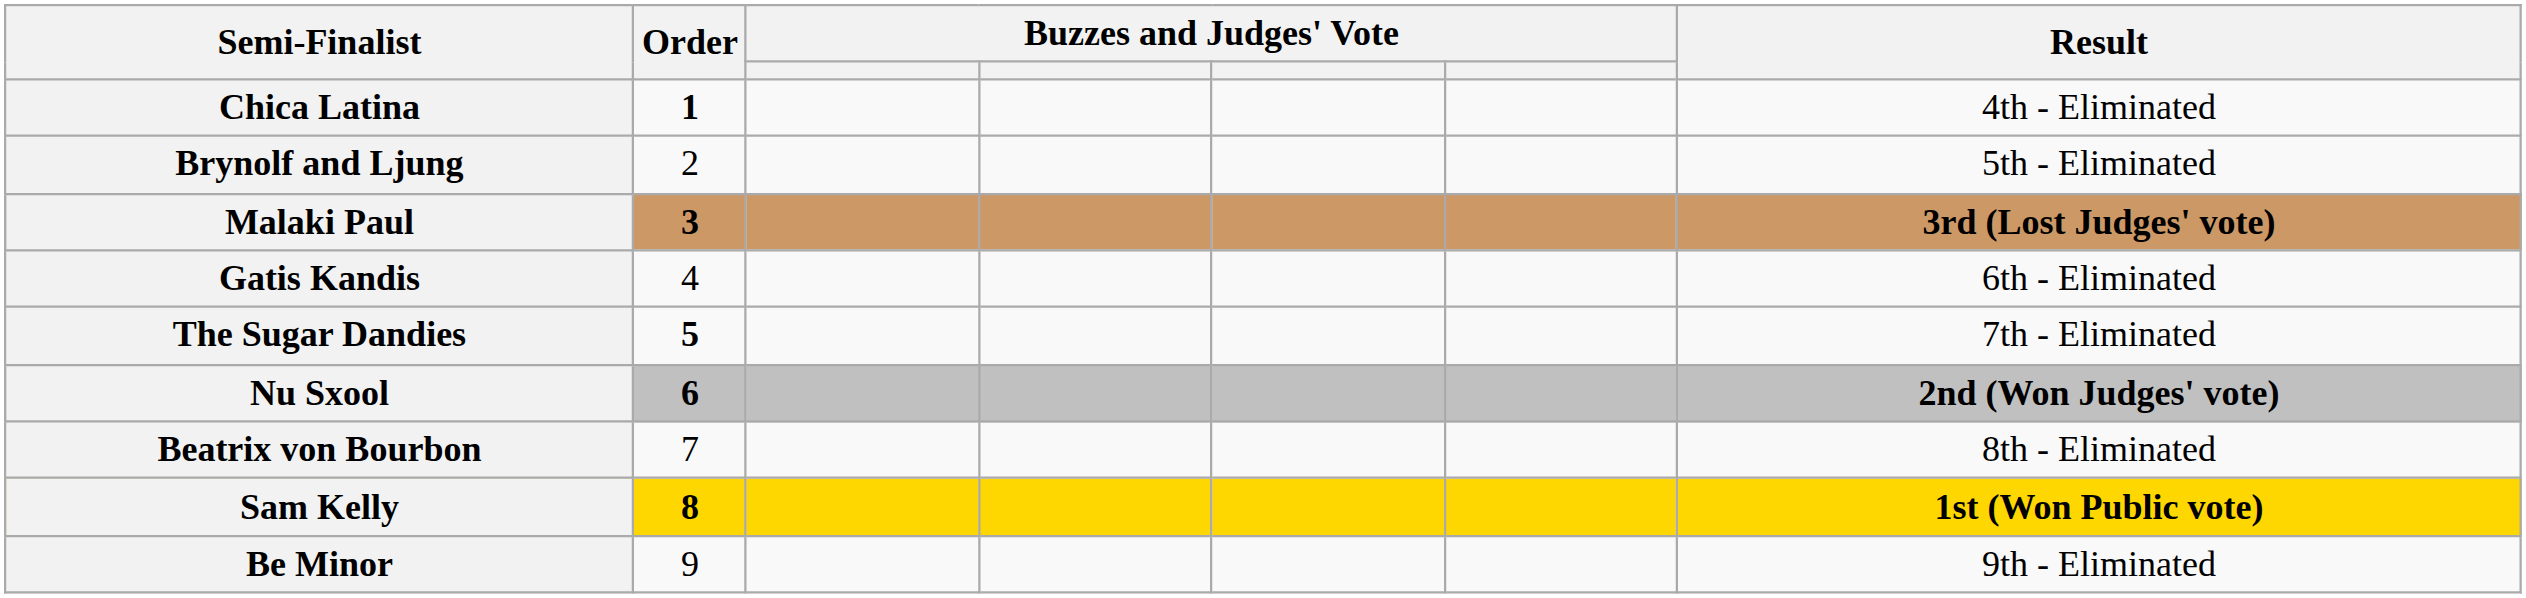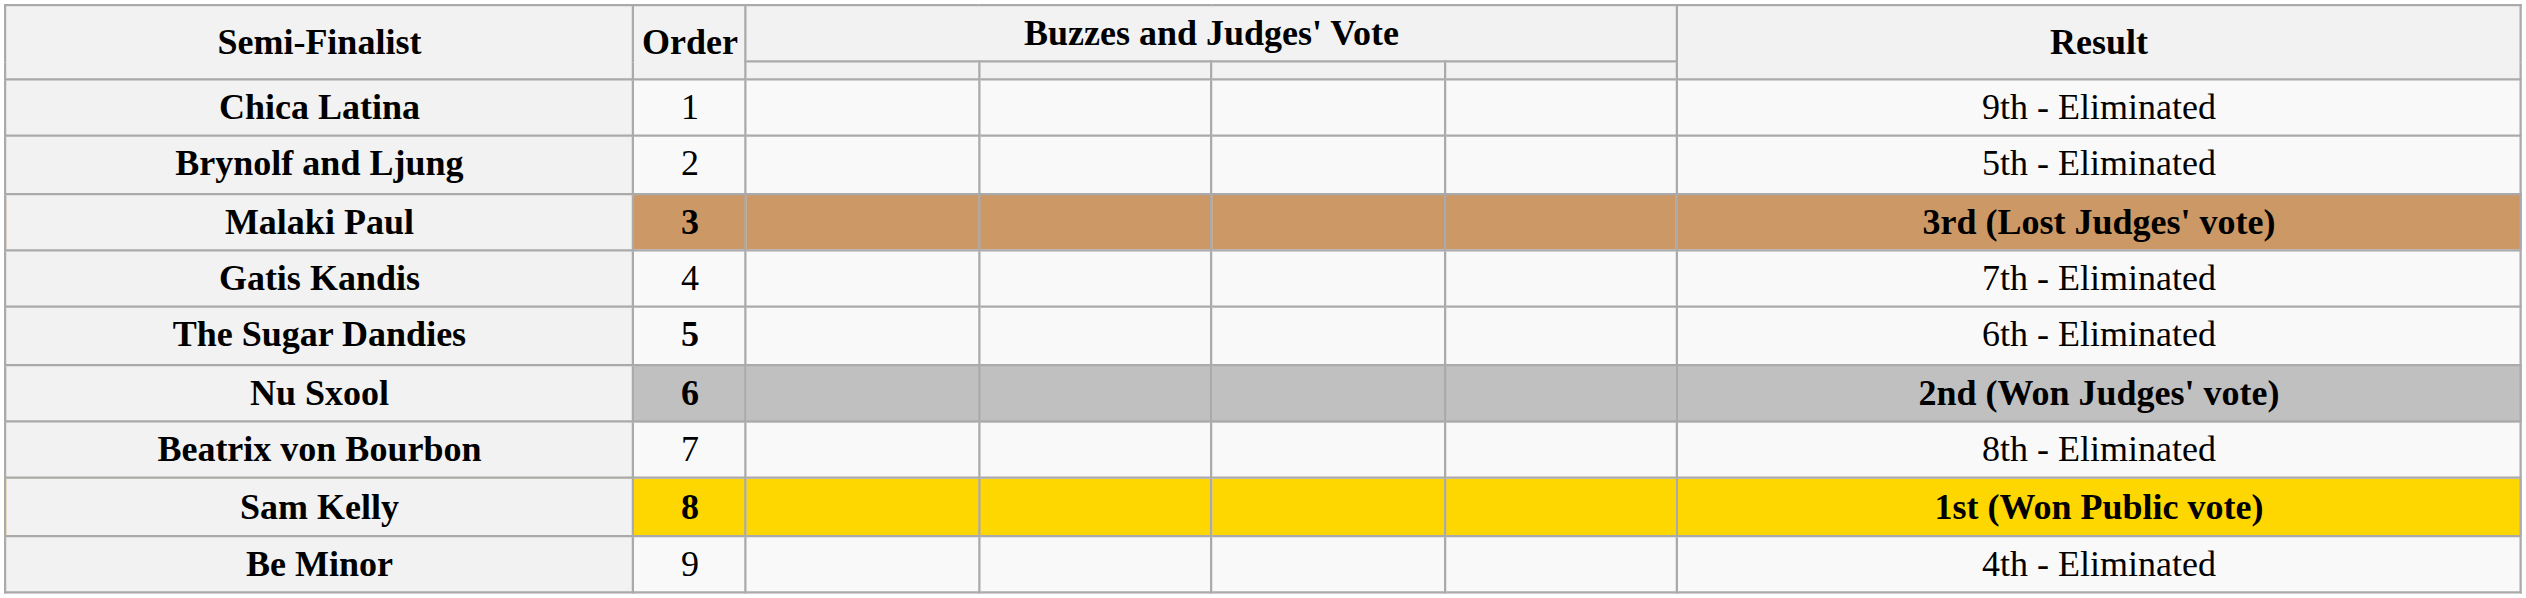(690, 106) bold -> (690, 106) normal
(2099, 106) 4th - Eliminated -> (2099, 106) 9th - Eliminated
(2099, 278) 6th - Eliminated -> (2099, 278) 7th - Eliminated
(2099, 335) 7th - Eliminated -> (2099, 335) 6th - Eliminated
(2099, 563) 9th - Eliminated -> (2099, 563) 4th - Eliminated
